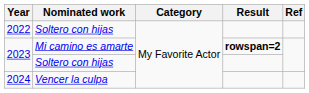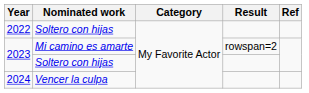(253, 46) bold -> (251, 46) normal
